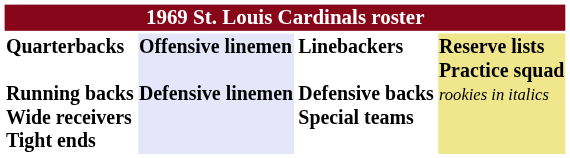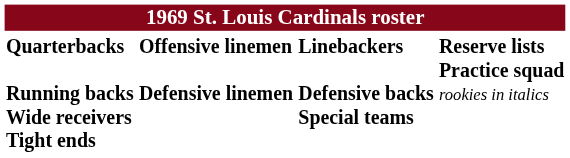(216, 69) lavender background -> (216, 69) no background
(502, 69) khaki background -> (502, 69) no background
